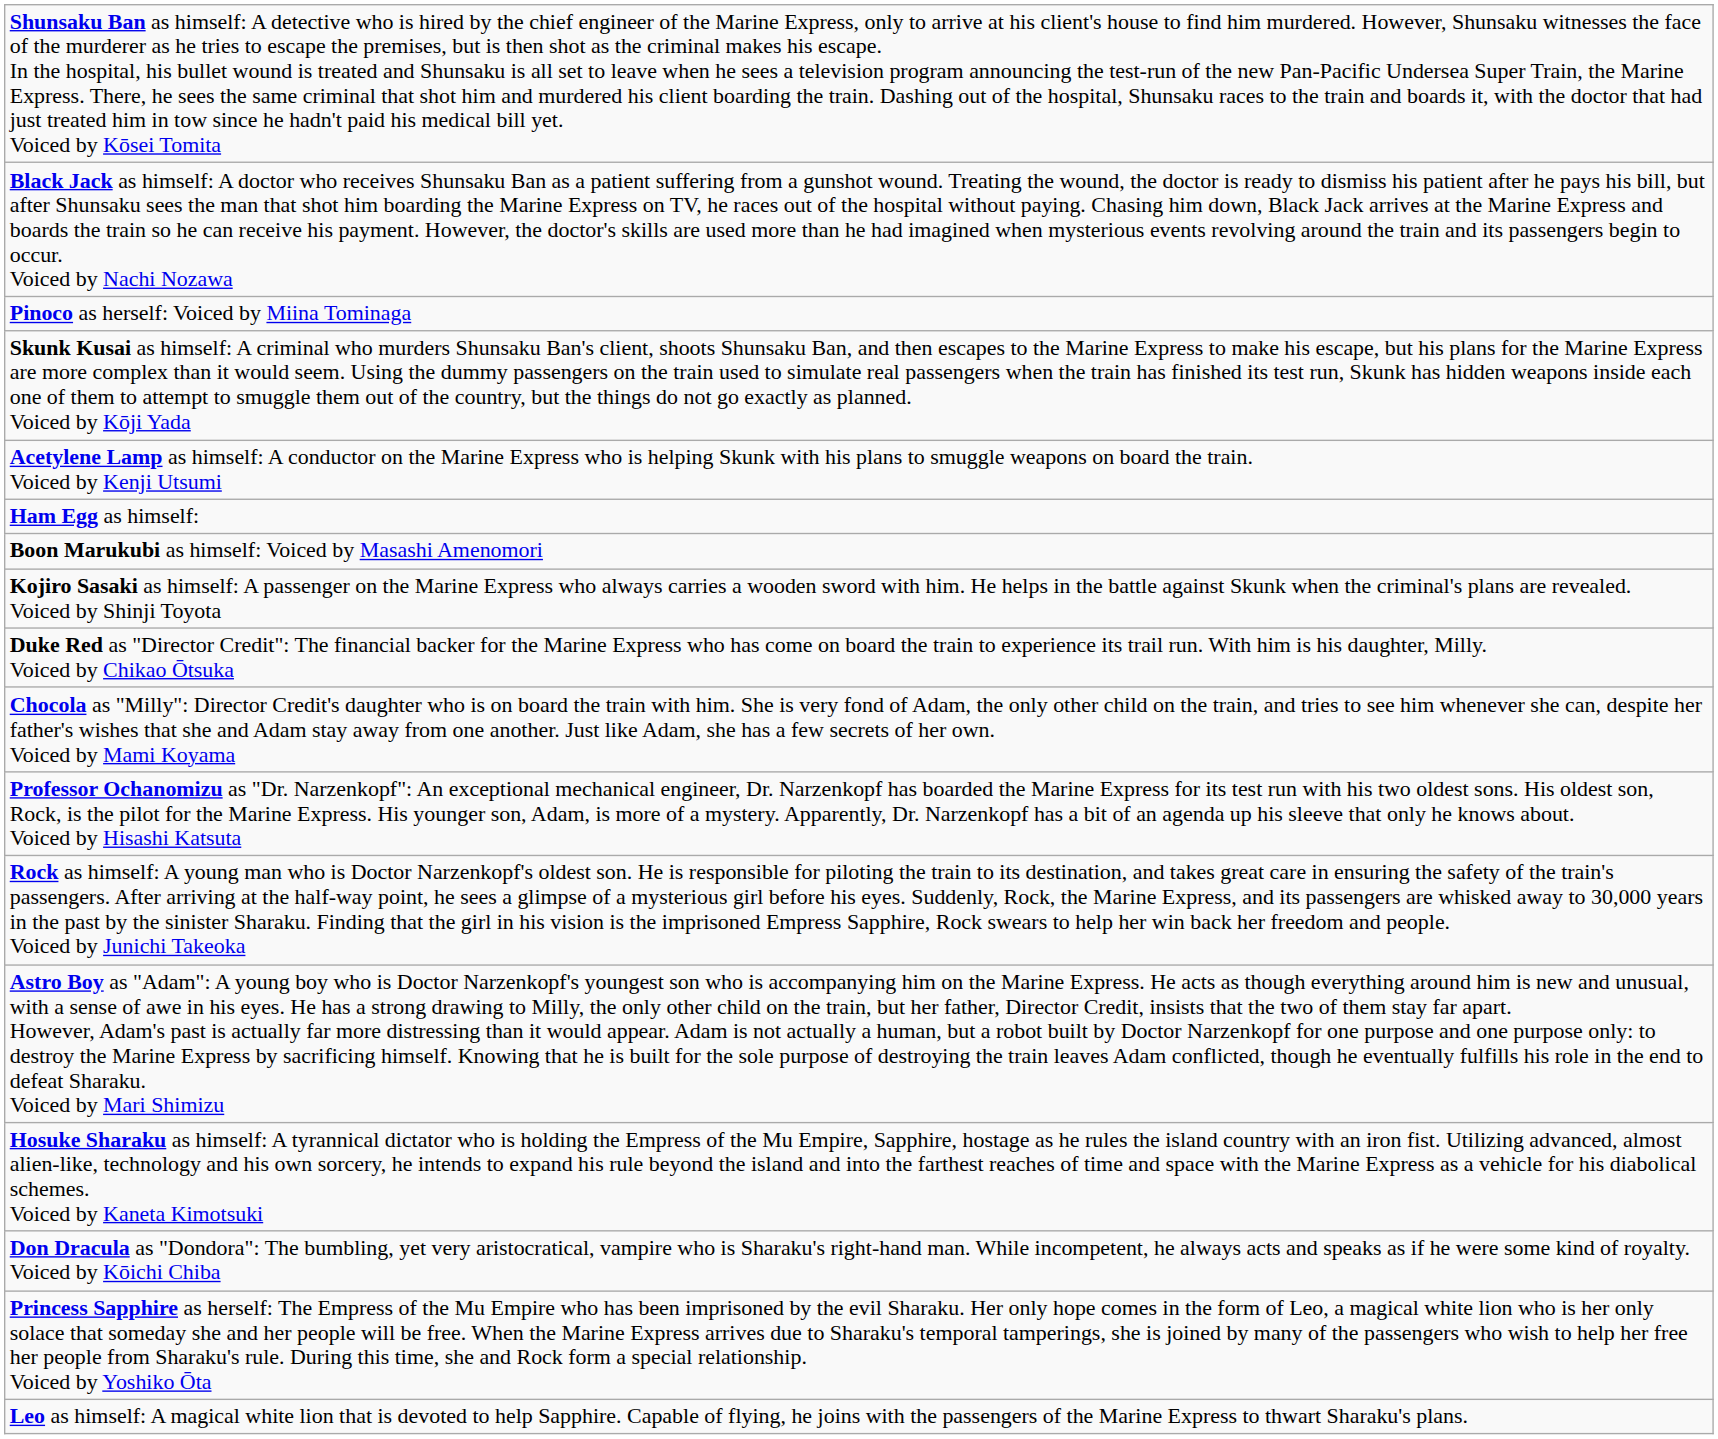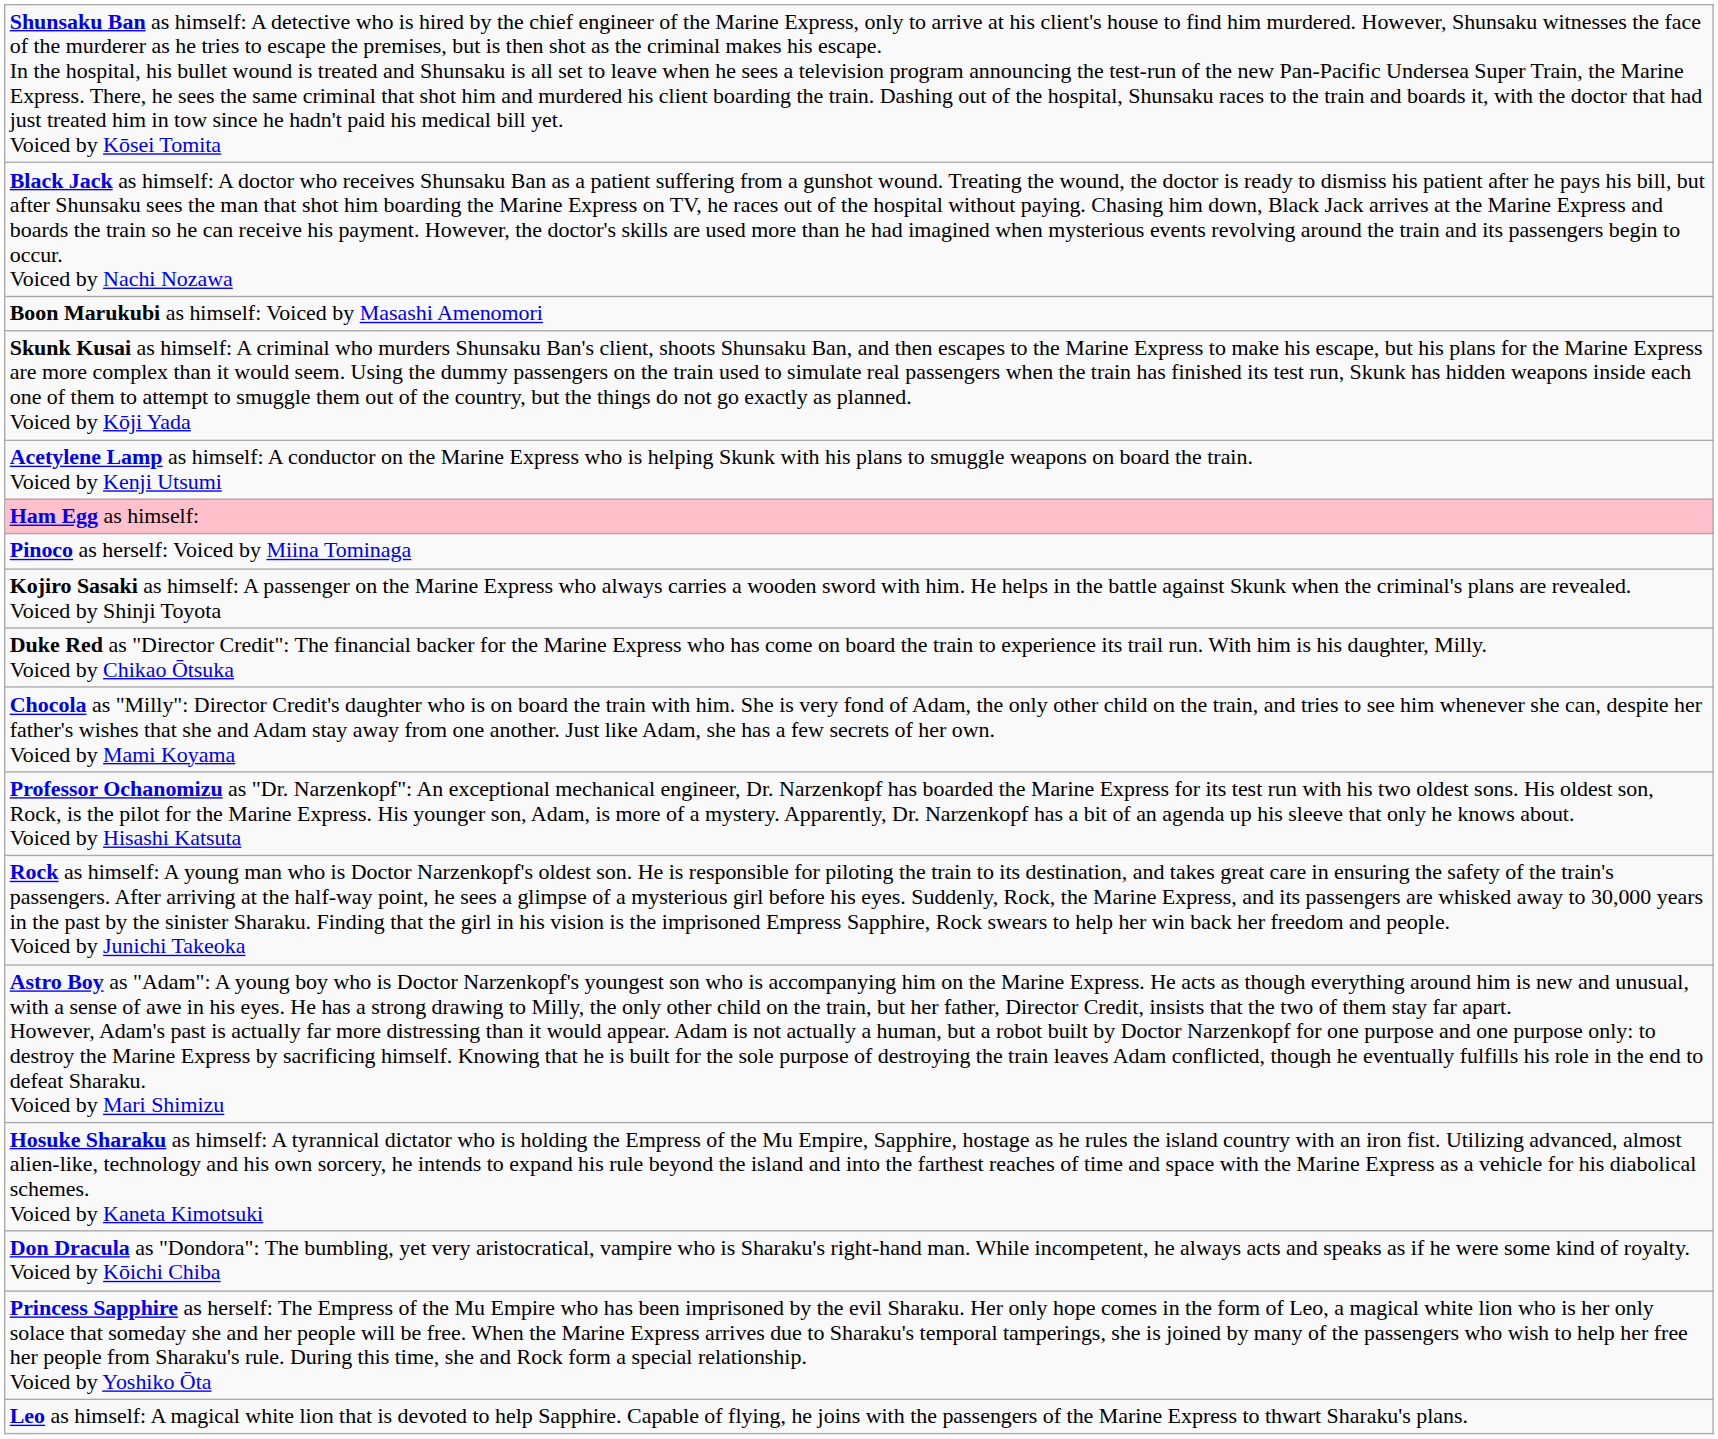(210, 313) Pinoco as herself: Voiced by Miina Tominaga -> (276, 313) Boon Marukubi as himself: Voiced by Masashi Amenomori
(104, 516) no background -> (104, 516) pink background
(276, 551) Boon Marukubi as himself: Voiced by Masashi Amenomori -> (210, 551) Pinoco as herself: Voiced by Miina Tominaga
